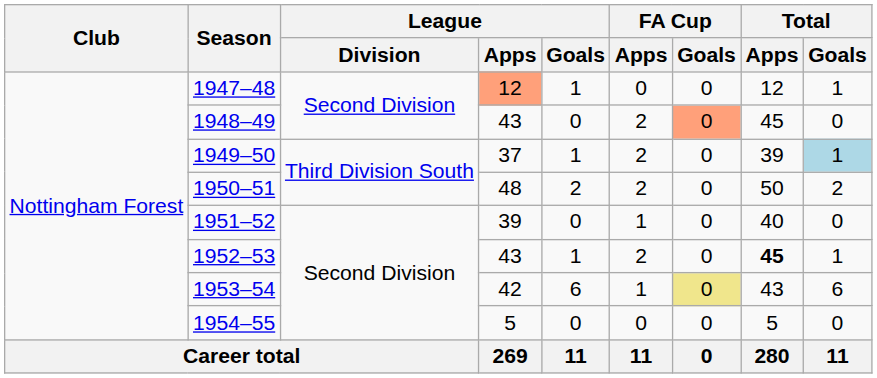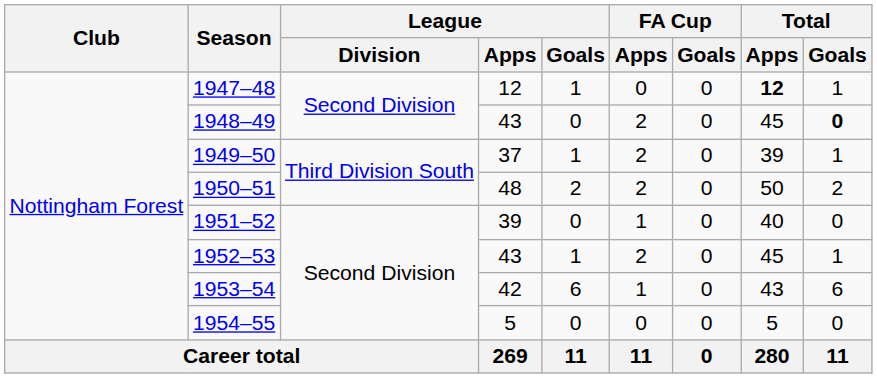(510, 88) lightsalmon background -> (510, 88) no background
(772, 88) normal -> (772, 88) bold
(707, 121) lightsalmon background -> (707, 121) no background
(837, 121) normal -> (837, 121) bold
(837, 155) lightblue background -> (837, 155) no background
(772, 255) bold -> (772, 255) normal
(707, 289) khaki background -> (707, 289) no background
